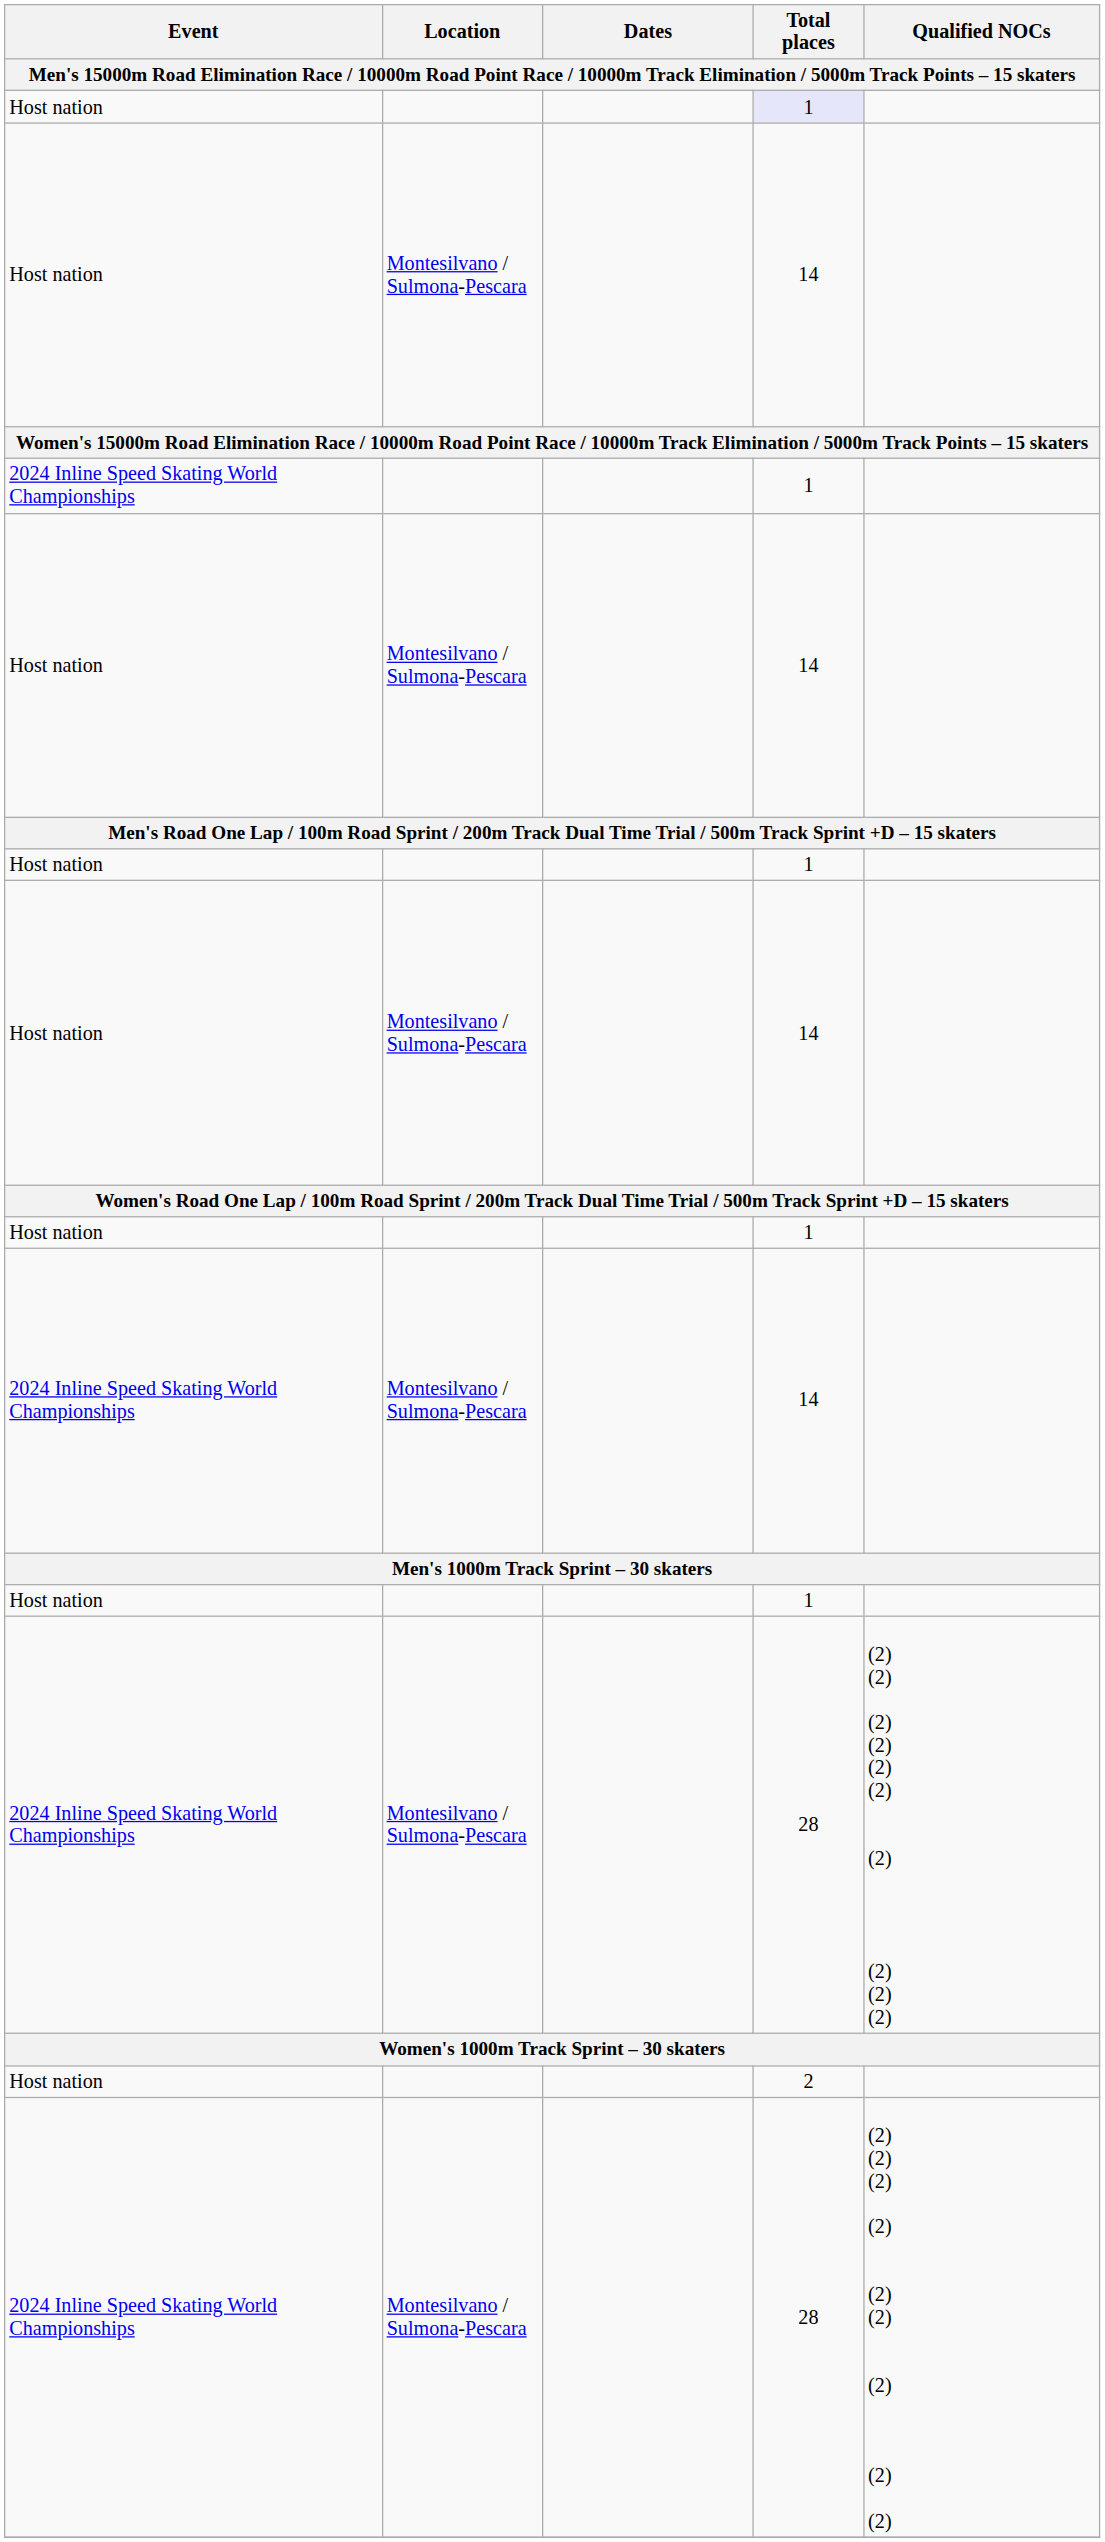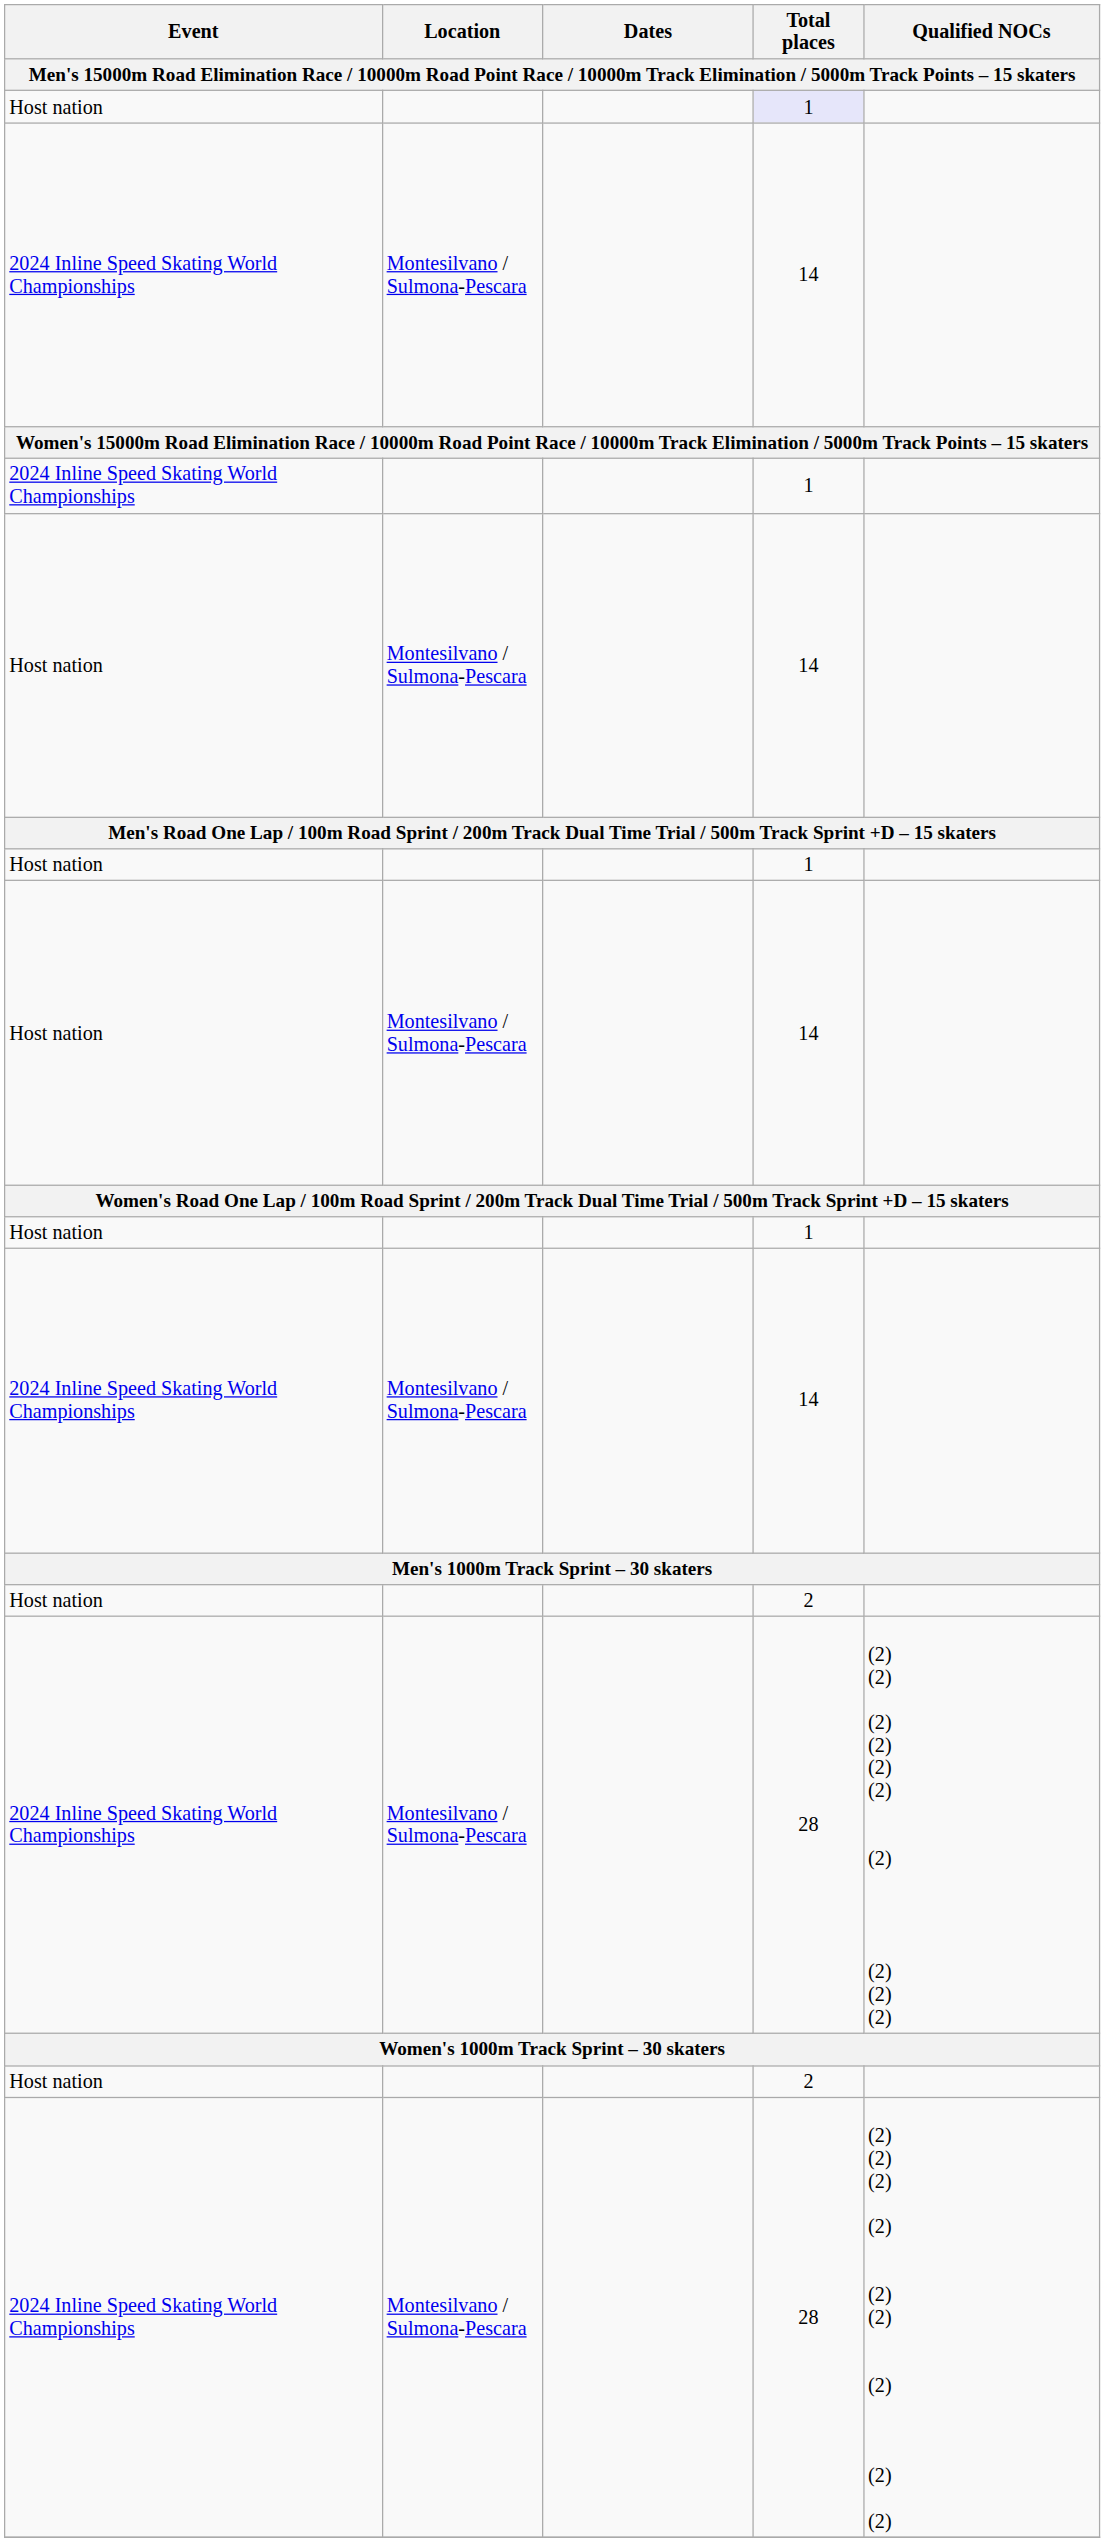(56, 274) Host nation -> (143, 274) 2024 Inline Speed Skating World Championships
(808, 1600) 1 -> (808, 1600) 2
